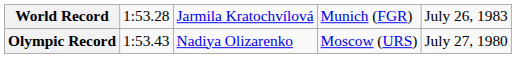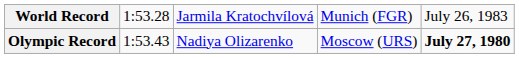(466, 41) normal -> (467, 41) bold
